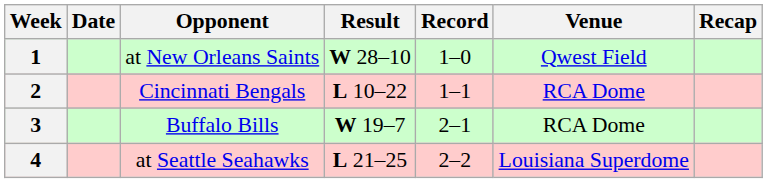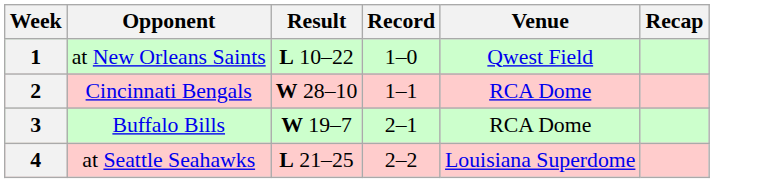- column: (93, 21)
(370, 56) W 28–10 -> (317, 56) L 10–22
(370, 90) L 10–22 -> (317, 90) W 28–10
